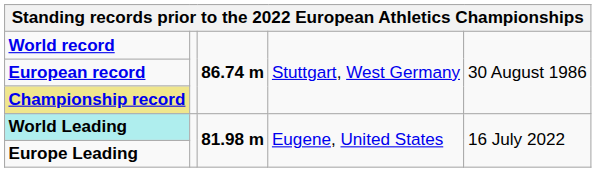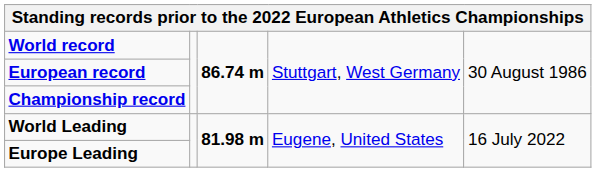(97, 99) khaki background -> (97, 99) no background
(68, 126) paleturquoise background -> (68, 126) no background
